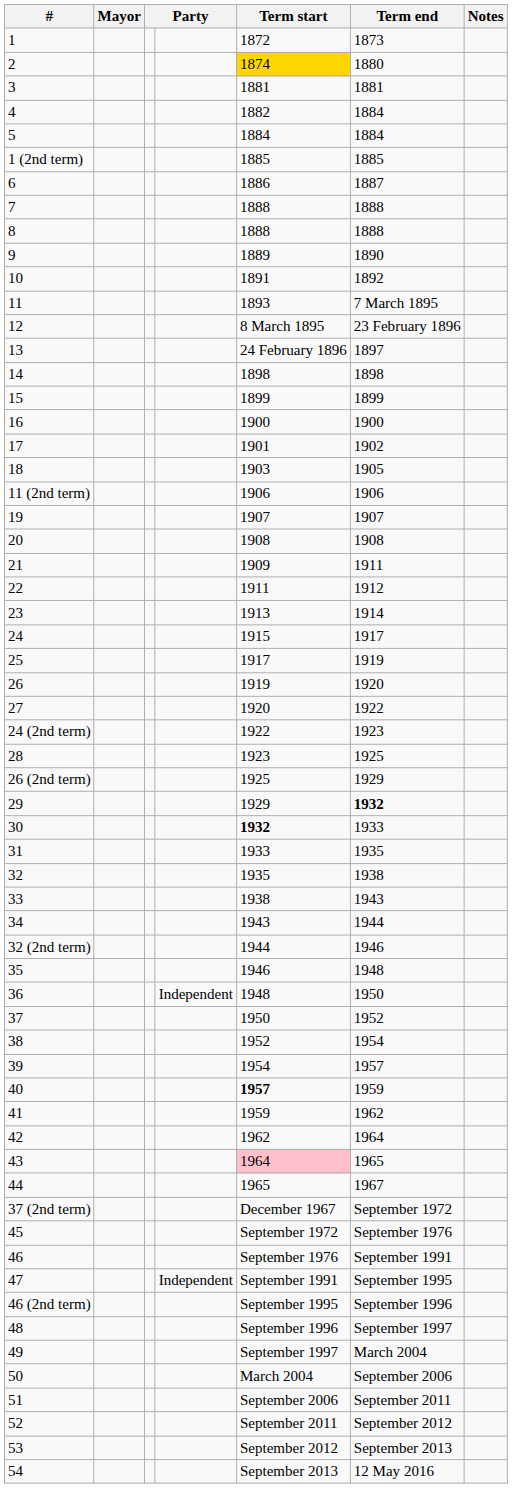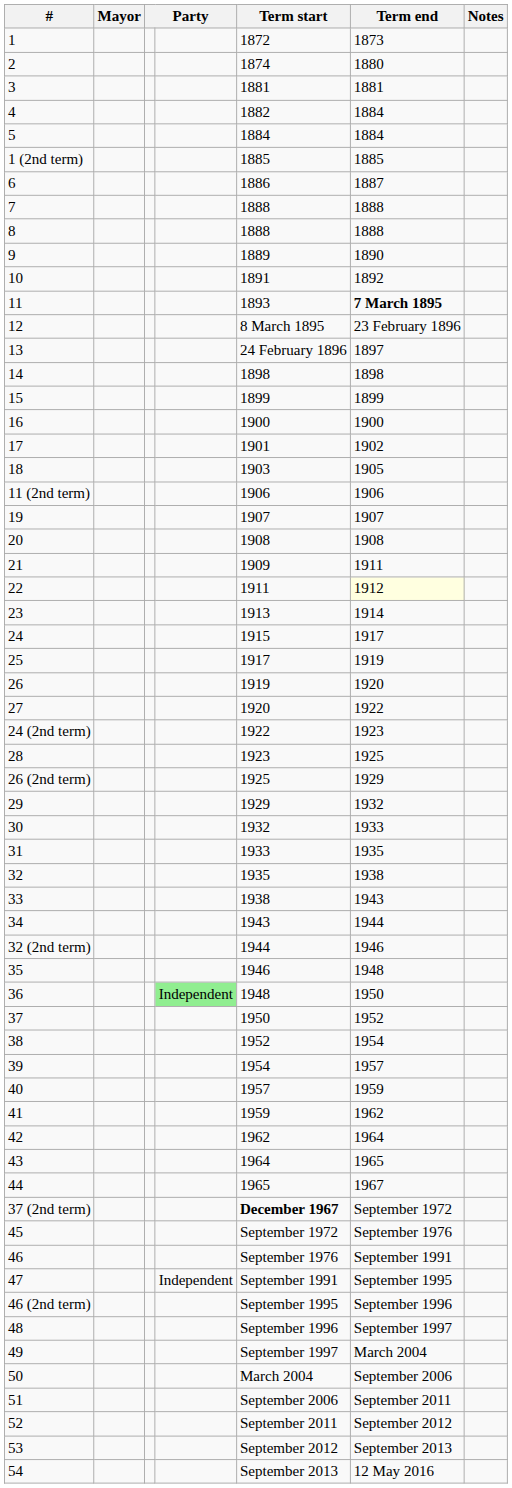(255, 64) gold background -> (255, 64) no background
(396, 302) normal -> (398, 302) bold
(369, 588) no background -> (369, 588) lightyellow background
(369, 803) bold -> (369, 803) normal
(255, 827) bold -> (255, 827) normal
(196, 994) no background -> (196, 994) lightgreen background
(255, 1089) bold -> (255, 1089) normal
(255, 1161) pink background -> (255, 1161) no background
(288, 1209) normal -> (289, 1209) bold
